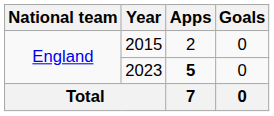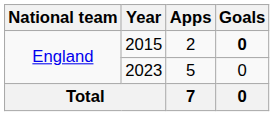(242, 44) normal -> (242, 44) bold
(191, 70) bold -> (191, 70) normal
